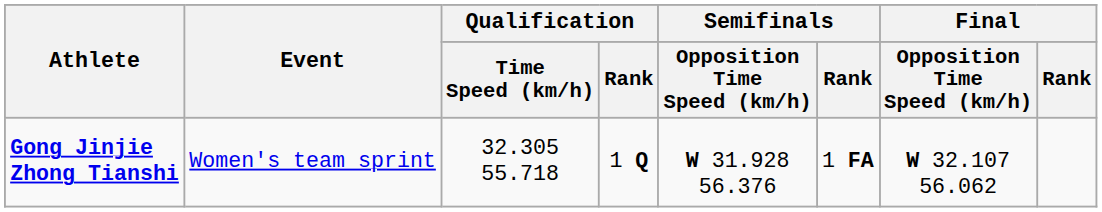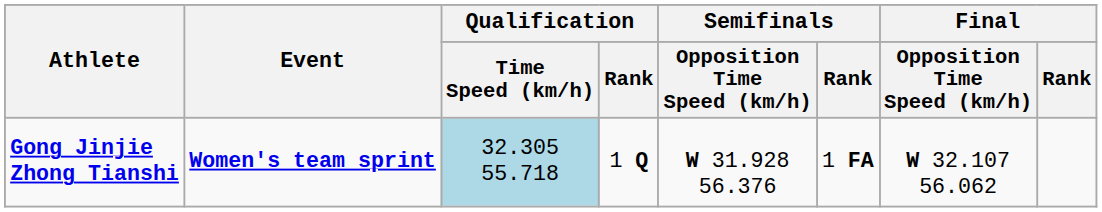(313, 162) normal -> (313, 162) bold
(520, 162) no background -> (520, 162) lightblue background
